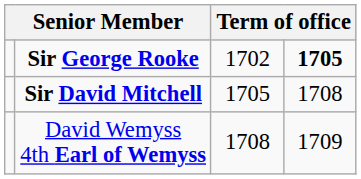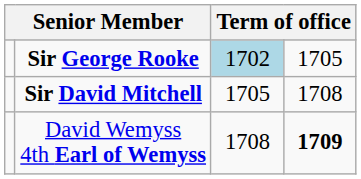(247, 58) no background -> (247, 58) lightblue background
(320, 58) bold -> (320, 58) normal
(320, 142) normal -> (320, 142) bold
